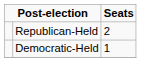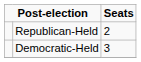(107, 48) 1 -> (107, 48) 3
